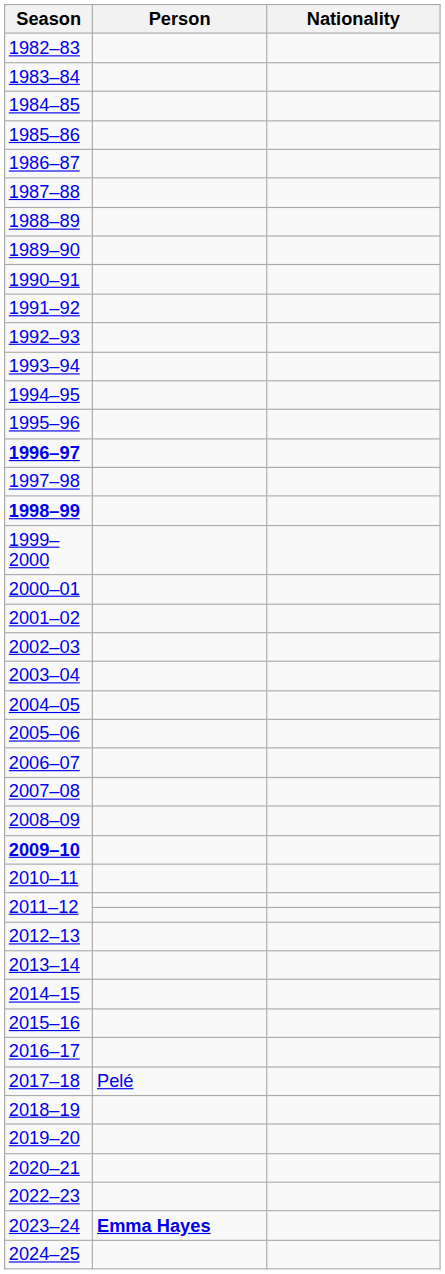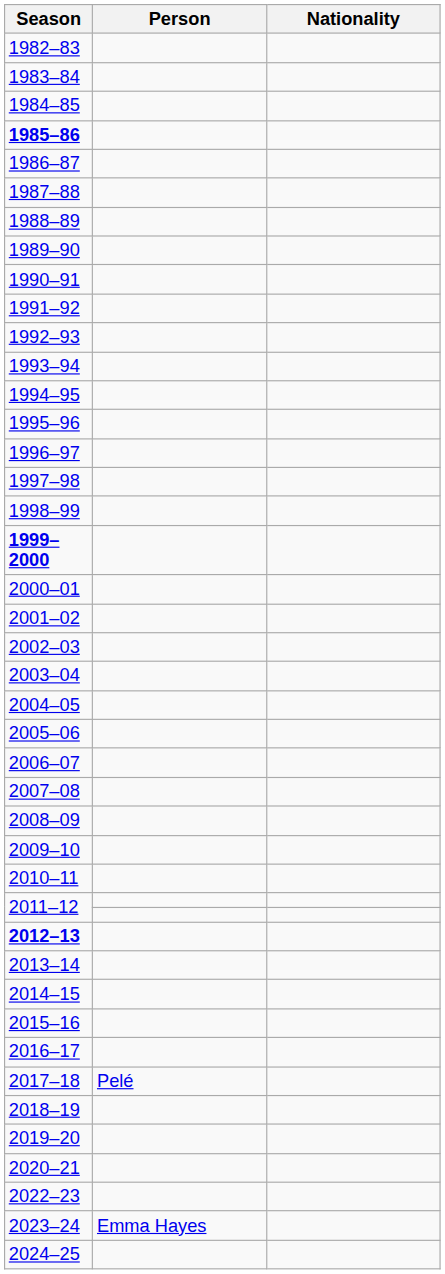(44, 134) normal -> (44, 134) bold
(44, 452) bold -> (44, 452) normal
(44, 510) bold -> (44, 510) normal
(34, 549) normal -> (34, 549) bold
(44, 849) bold -> (44, 849) normal
(44, 936) normal -> (44, 936) bold
(154, 1225) bold -> (152, 1225) normal
